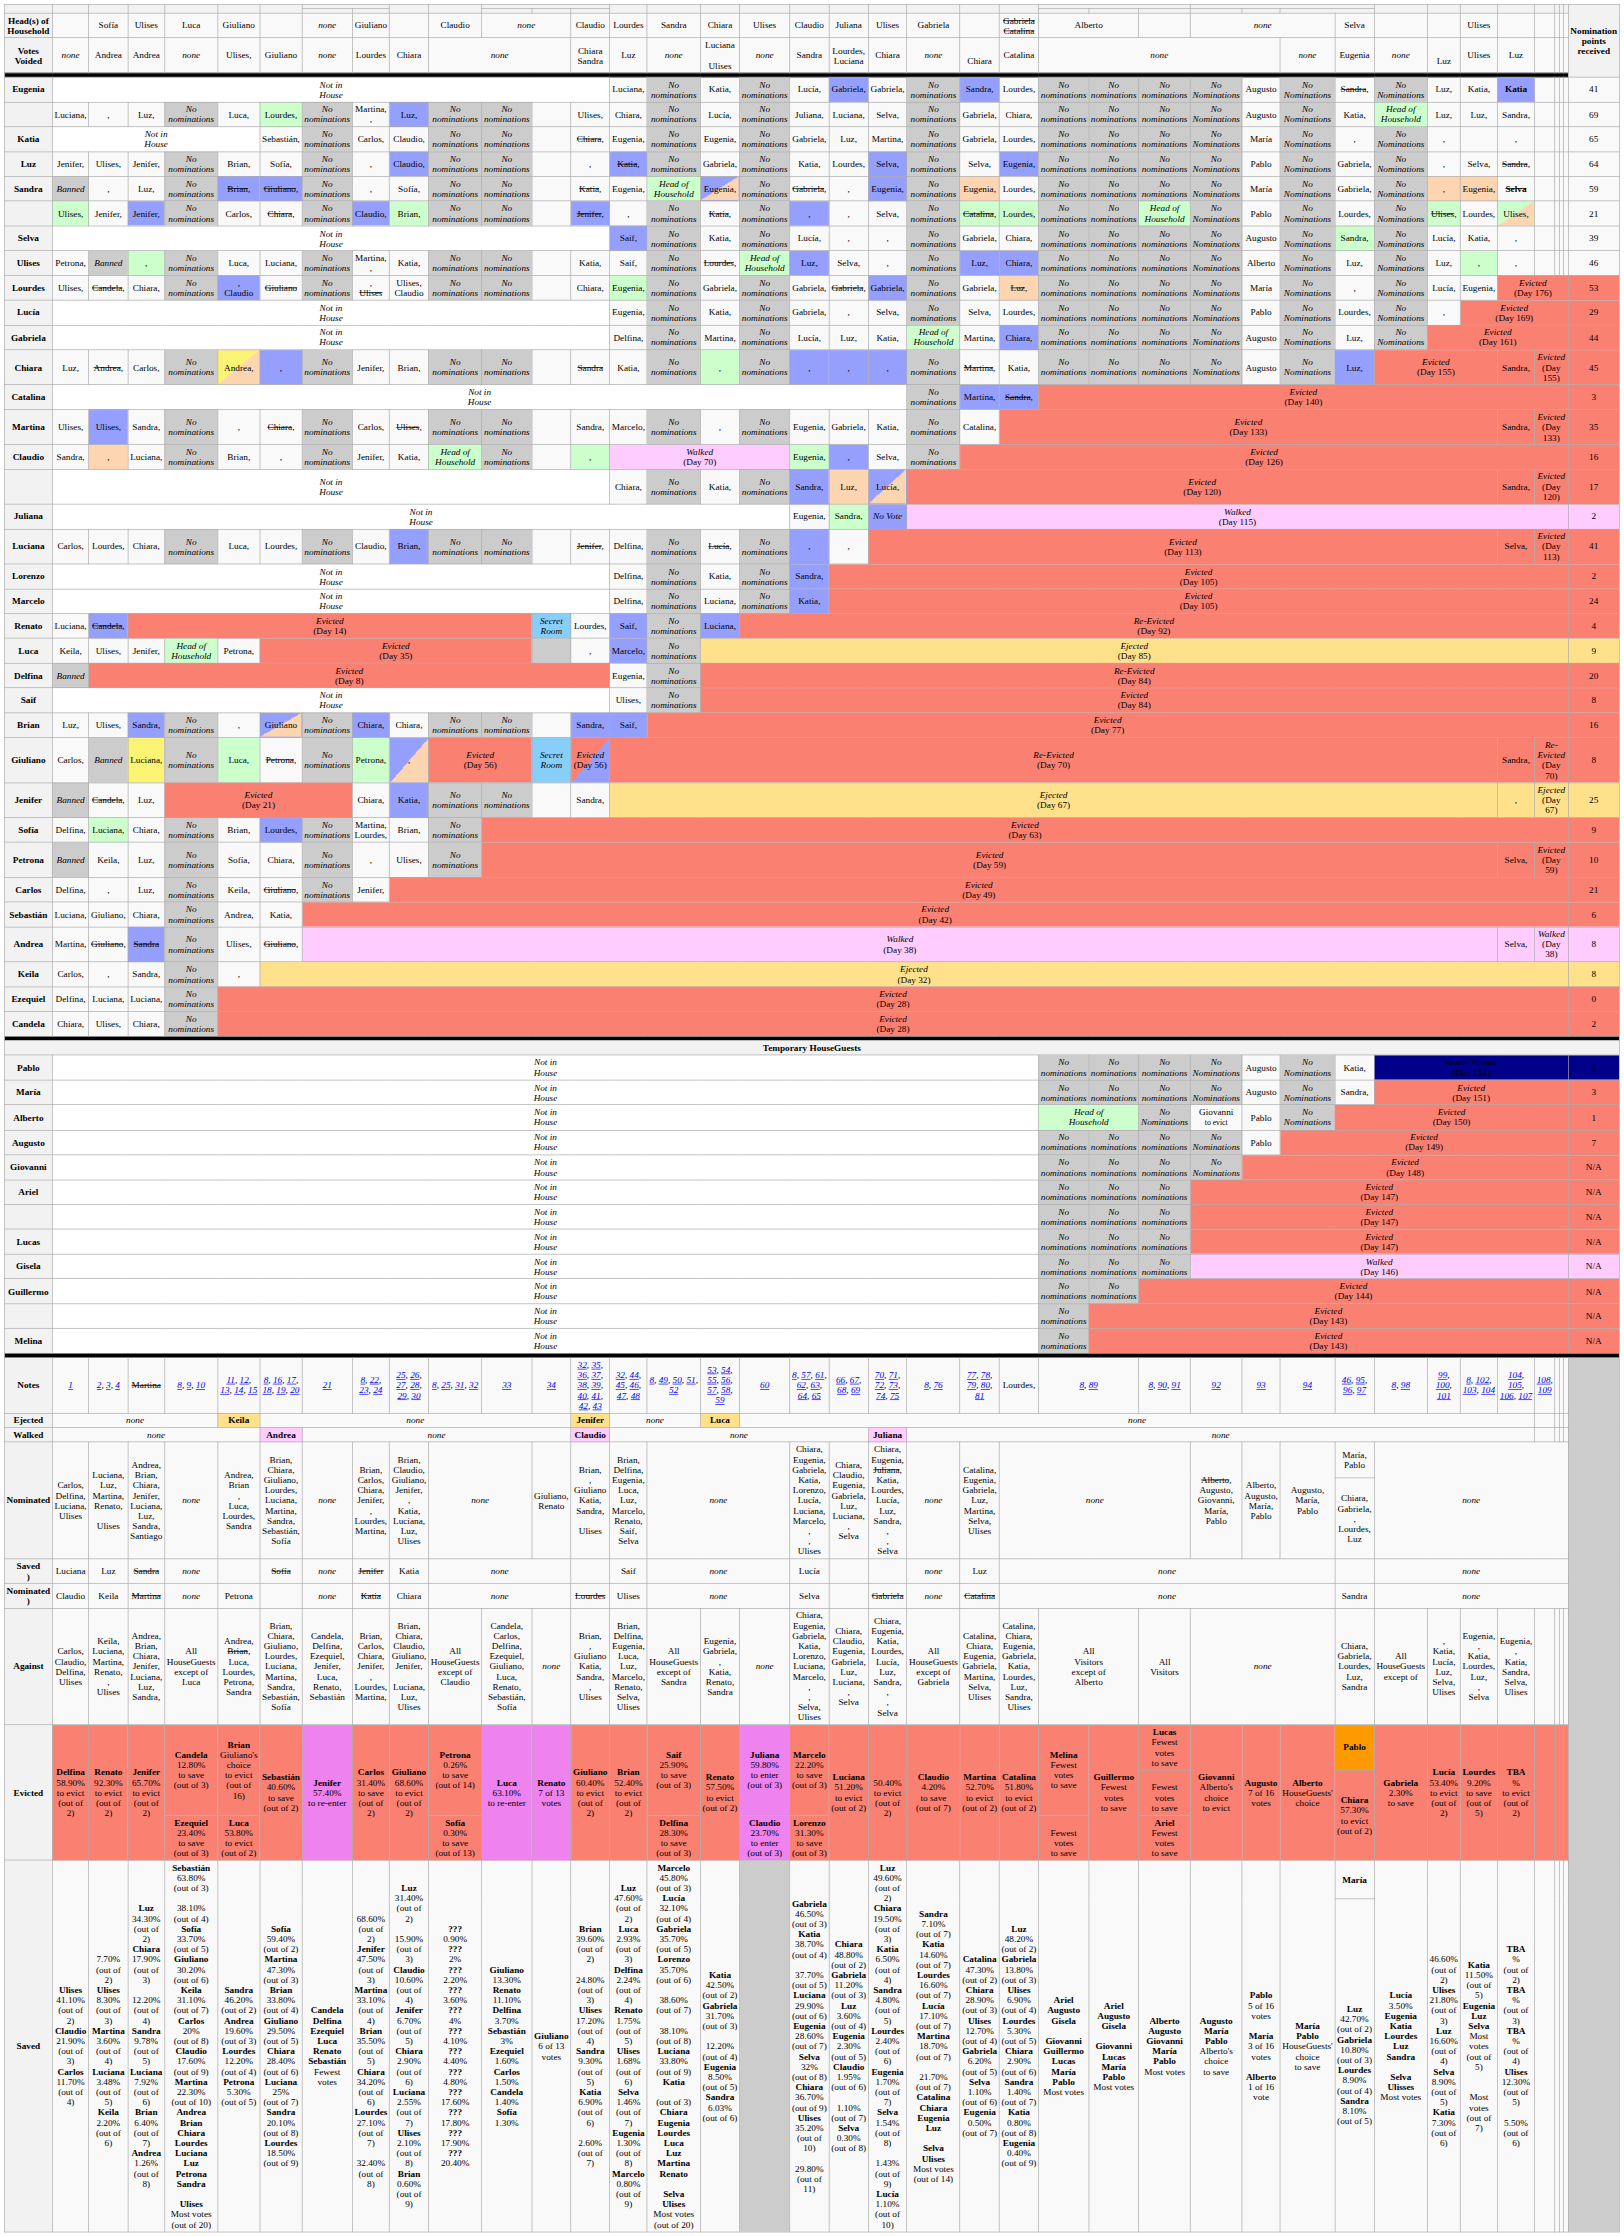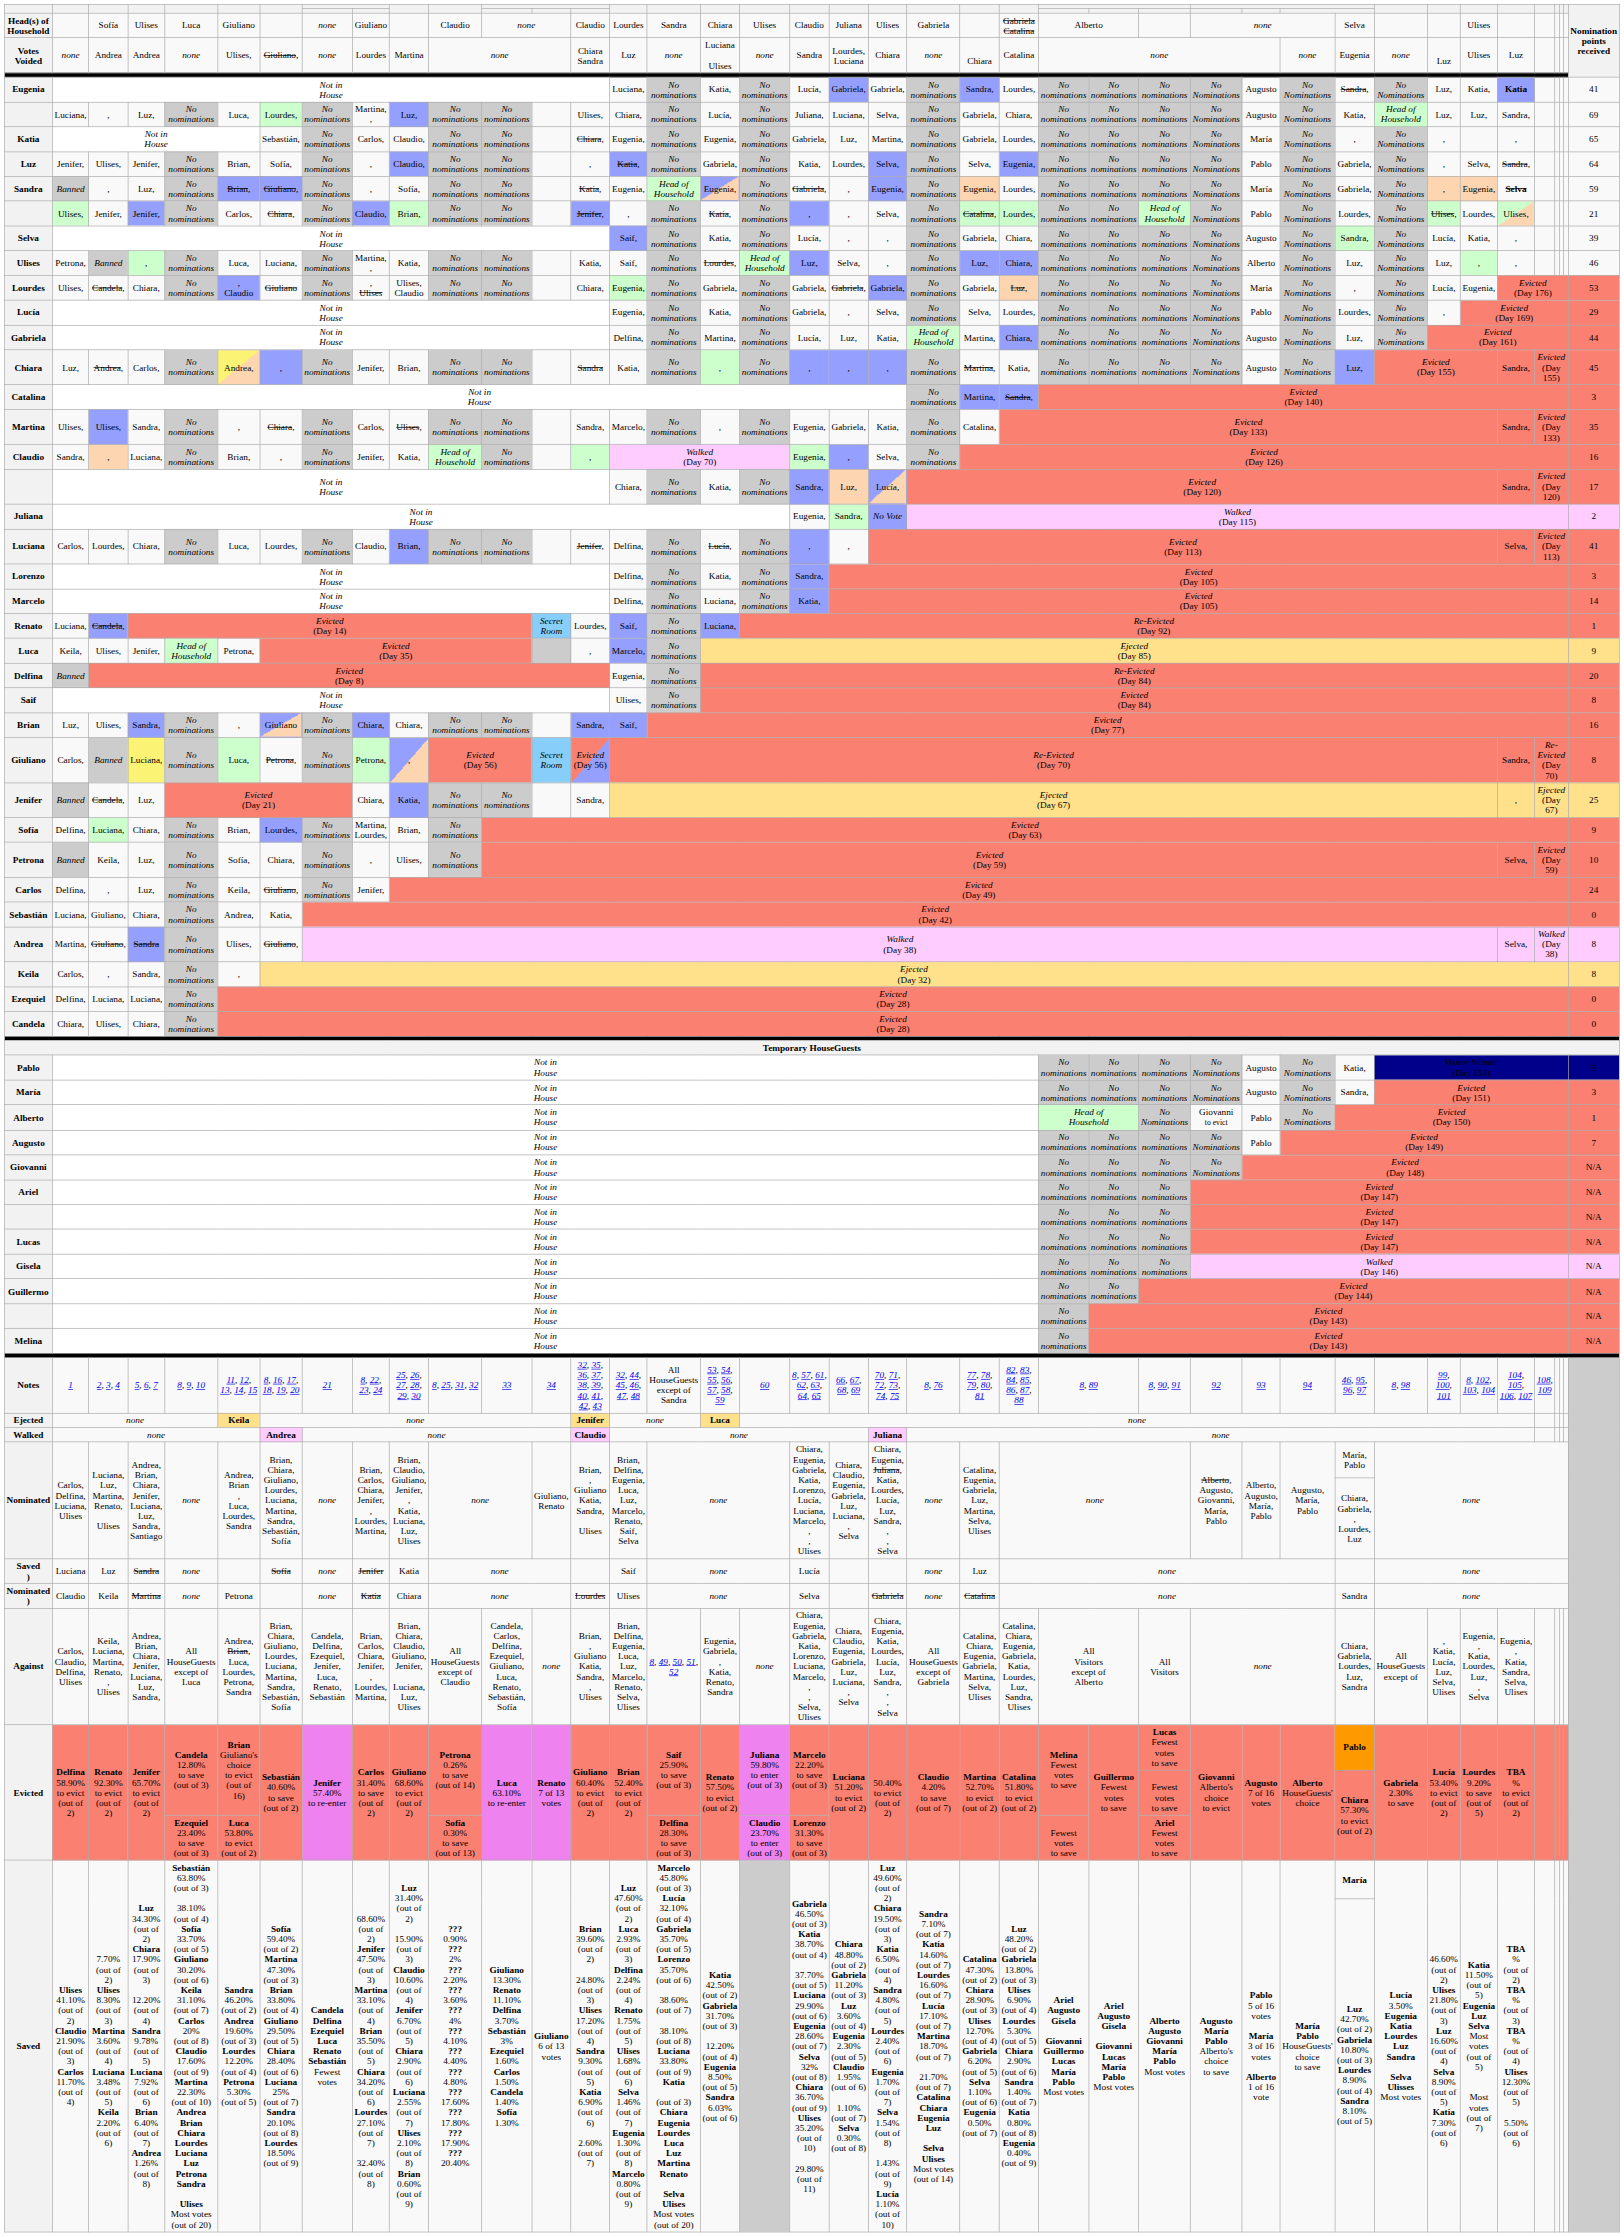(281, 55) Giuliano -> (281, 55) Giuliano,
(409, 55) Chiara -> (409, 55) Martina
(1594, 576) 2 -> (1594, 576) 3
(1594, 601) 24 -> (1594, 601) 14
(1594, 626) 4 -> (1594, 626) 1
(1594, 889) 21 -> (1594, 889) 24
(1594, 914) 6 -> (1594, 914) 0
(1594, 1023) 2 -> (1594, 1023) 0
(146, 1385) Martina -> (146, 1385) 5, 6, 7
(674, 1385) 8, 49, 50, 51, 52 -> (674, 1385) All HouseGuests except of Sandra
(1019, 1385) Lourdes, -> (1019, 1385) 82, 83, 84, 85, 86, 87, 88
(674, 1666) All HouseGuests except of Sandra -> (674, 1666) 8, 49, 50, 51, 52
